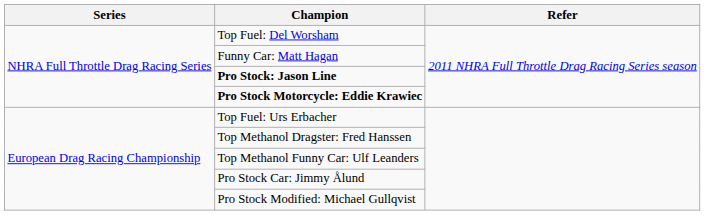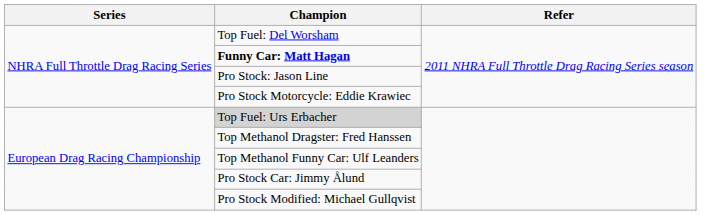(278, 55) normal -> (284, 55) bold
(277, 76) bold -> (273, 76) normal
(320, 96) bold -> (314, 96) normal
(277, 117) no background -> (277, 117) lightgrey background
